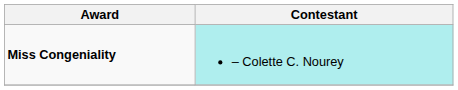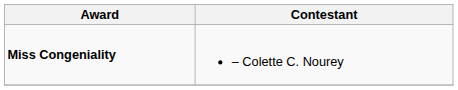(324, 62) paleturquoise background -> (324, 62) no background
